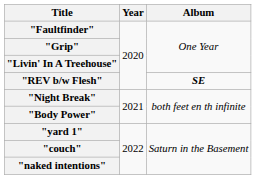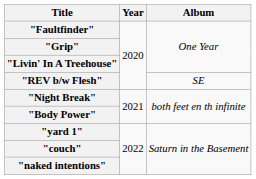(198, 81) bold -> (198, 81) normal
